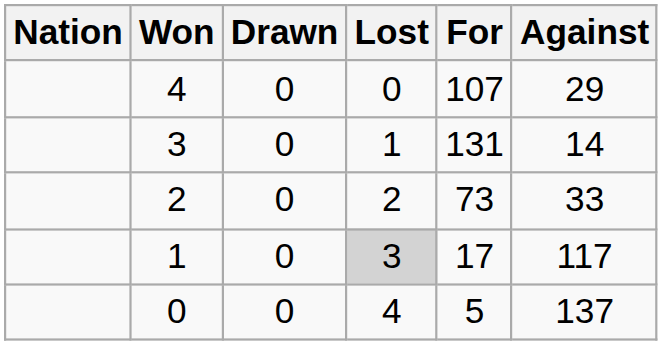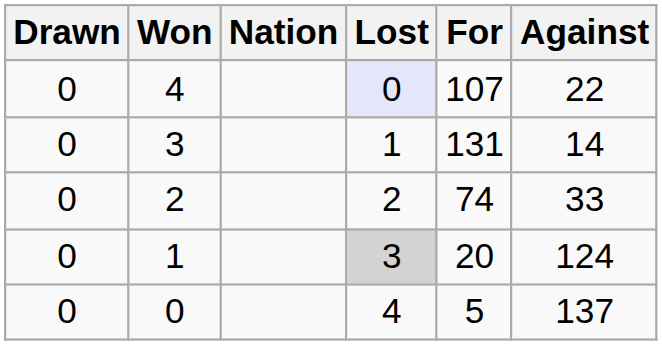columns swapped: (68, 32) <-> (285, 32)
(392, 88) no background -> (392, 88) lavender background
(585, 88) 29 -> (585, 88) 22
(475, 199) 73 -> (475, 199) 74
(475, 255) 17 -> (475, 255) 20
(585, 255) 117 -> (585, 255) 124
